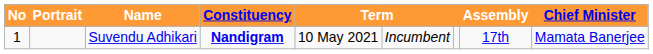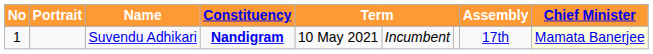(590, 37) no background -> (590, 37) lightyellow background
